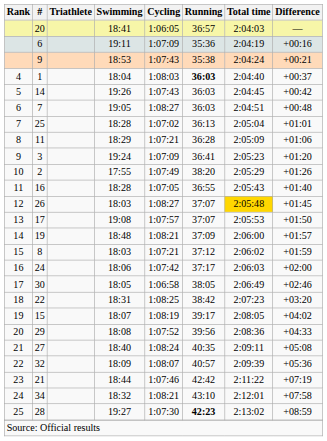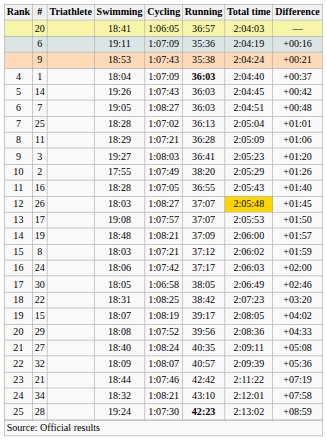(164, 76) 1:08:03 -> (164, 76) 1:07:09
(120, 156) 19:24 -> (120, 156) 19:27
(164, 156) 1:07:09 -> (164, 156) 1:08:03
(120, 412) 19:27 -> (120, 412) 19:24
